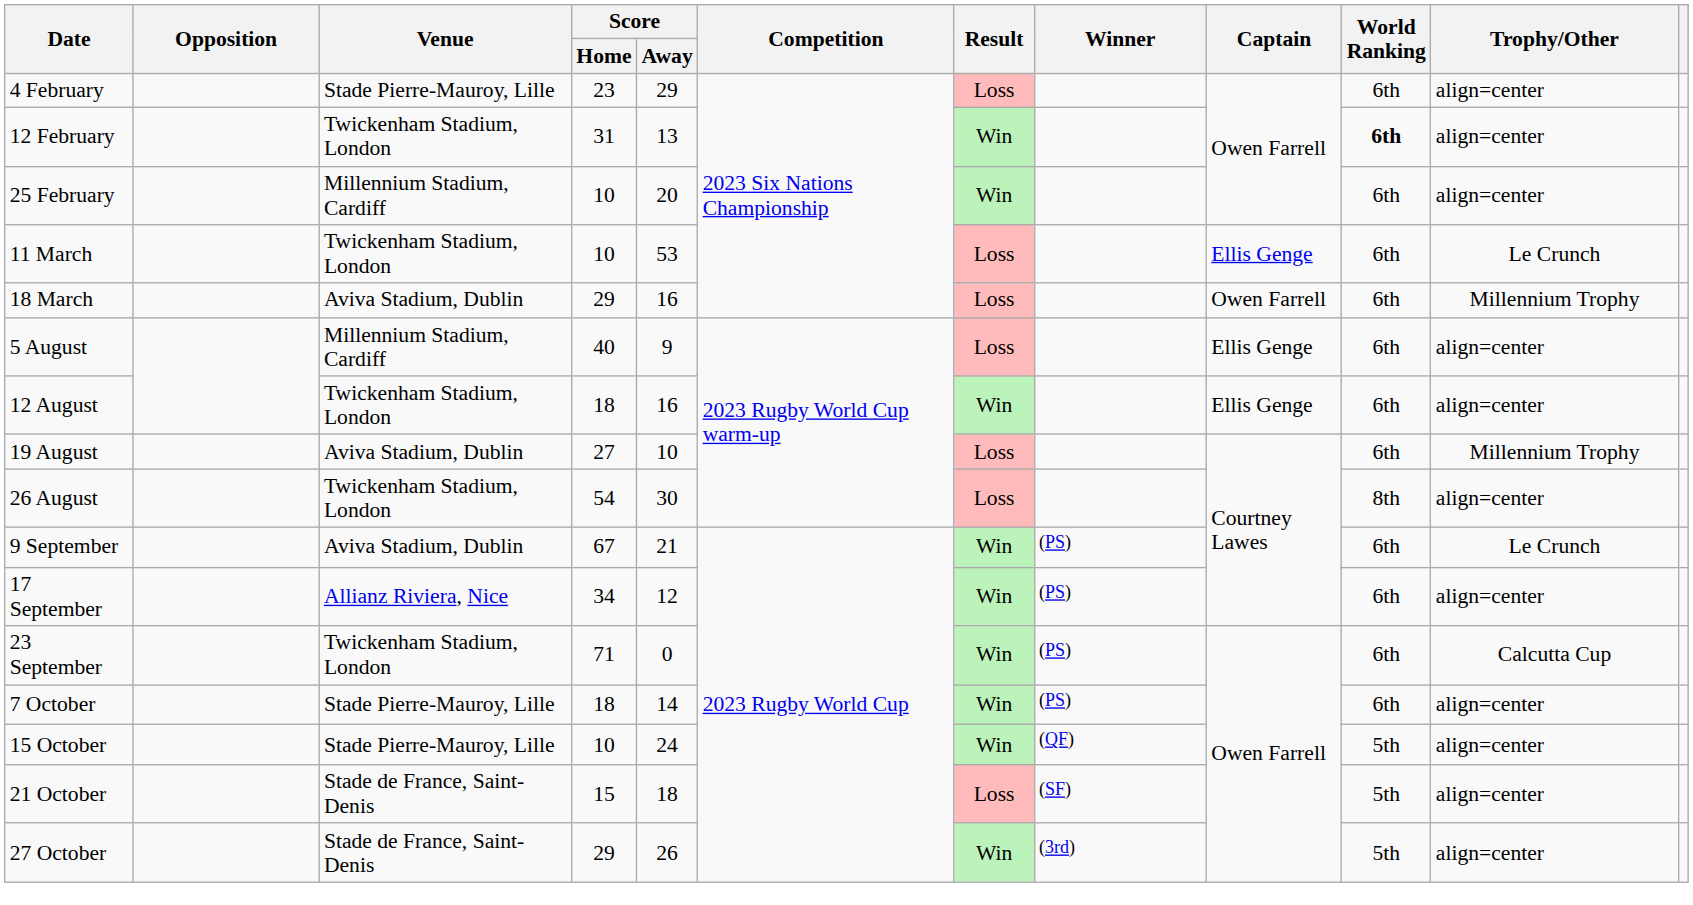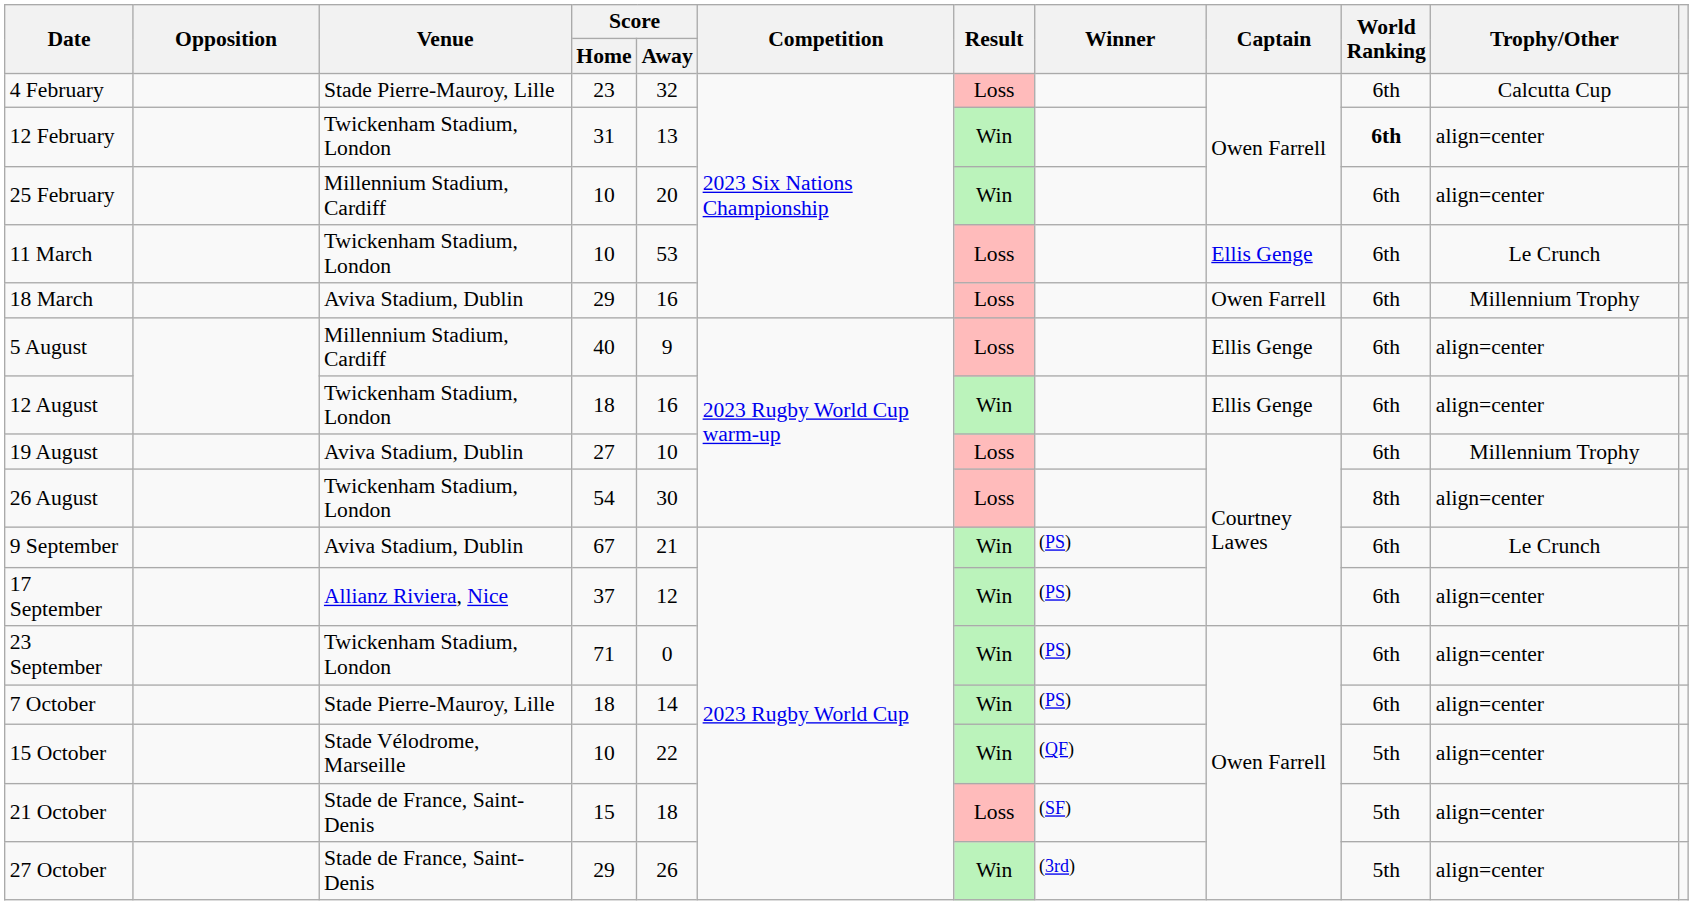(667, 90) 29 -> (667, 90) 32
(1490, 90) align=center -> (1555, 90) Calcutta Cup
(604, 596) 34 -> (604, 596) 37
(1555, 655) Calcutta Cup -> (1490, 655) align=center
(439, 744) Stade Pierre-Mauroy, Lille -> (402, 753) Stade Vélodrome, Marseille
(667, 744) 24 -> (667, 753) 22
